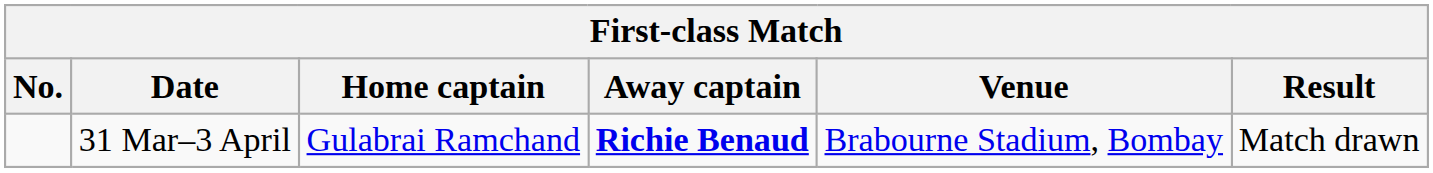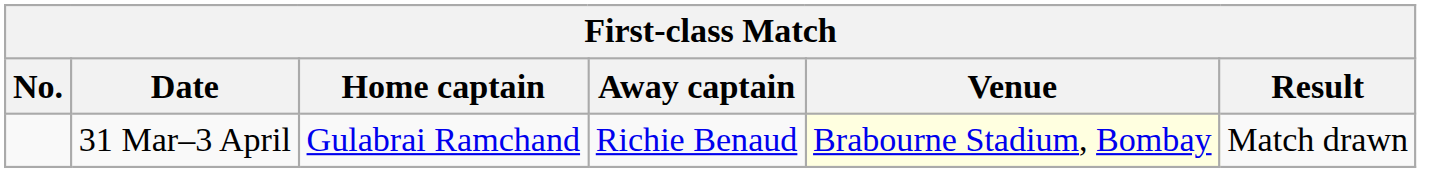(702, 139) bold -> (697, 139) normal
(1024, 139) no background -> (1012, 139) lightyellow background
